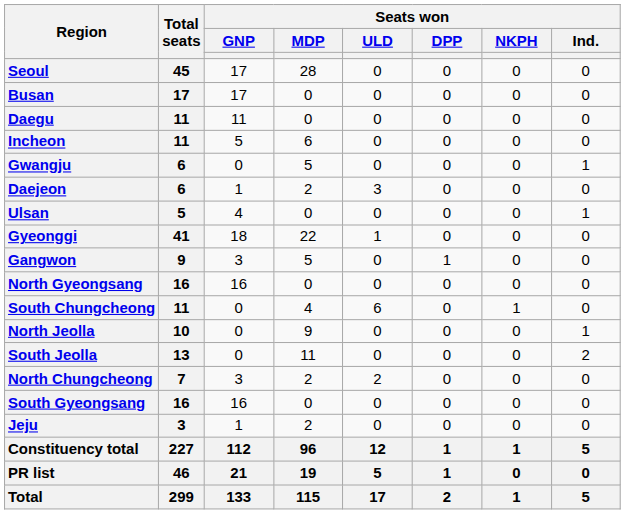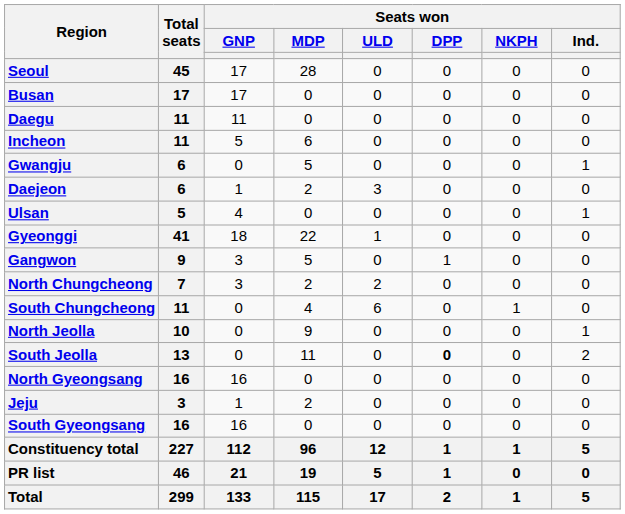rows swapped: (80, 379) <-> (75, 284)
(447, 355) normal -> (447, 355) bold
rows swapped: (77, 402) <-> (23, 426)
